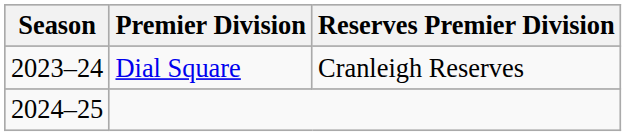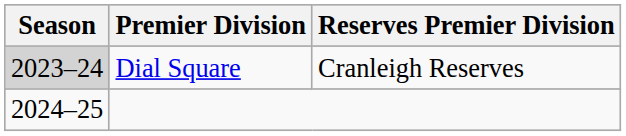(57, 67) no background -> (57, 67) lightgrey background
